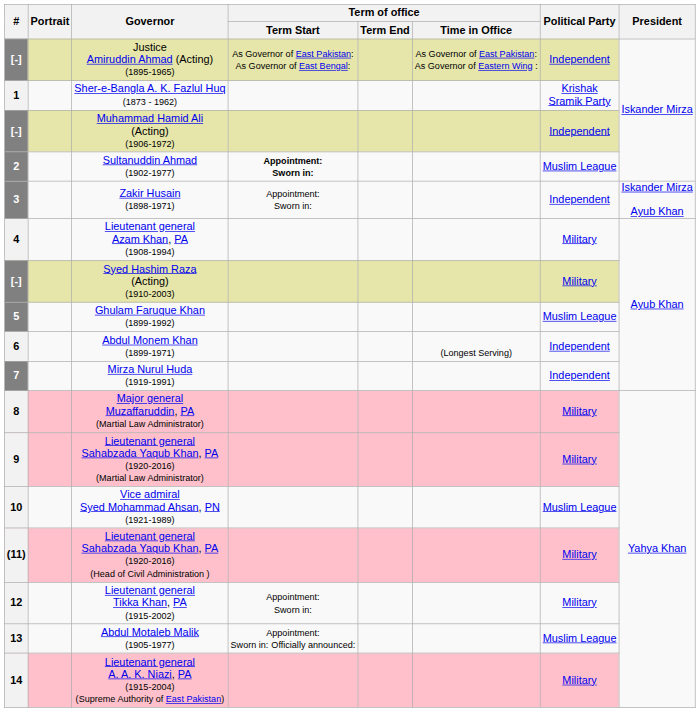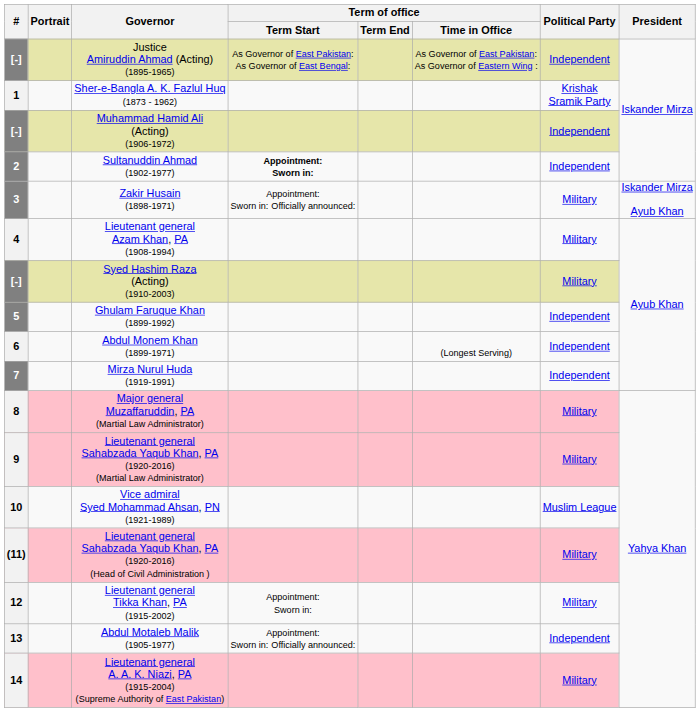(580, 166) Muslim League -> (580, 166) Independent
(293, 200) Appointment: Sworn in: -> (293, 200) Appointment: Sworn in: Officially announced:
(580, 200) Independent -> (580, 200) Military
(580, 317) Muslim League -> (580, 317) Independent
(580, 638) Muslim League -> (580, 638) Independent
